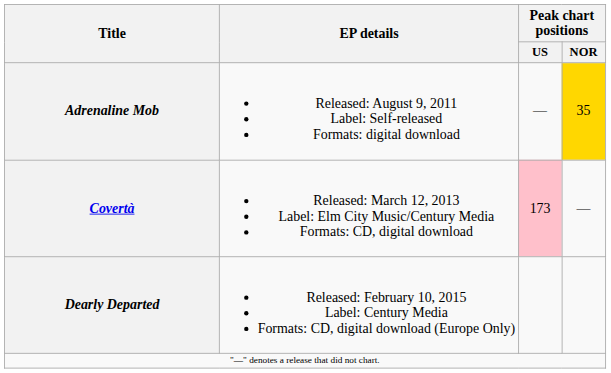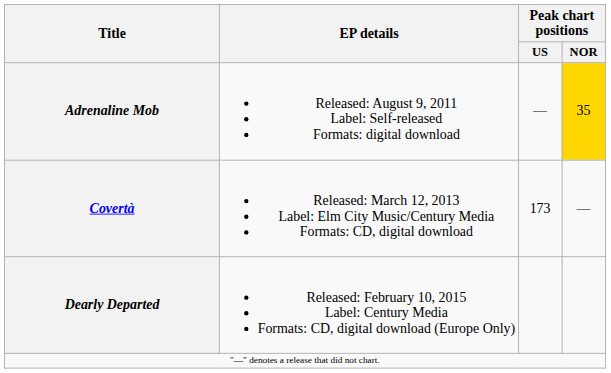(540, 208) pink background -> (540, 208) no background
